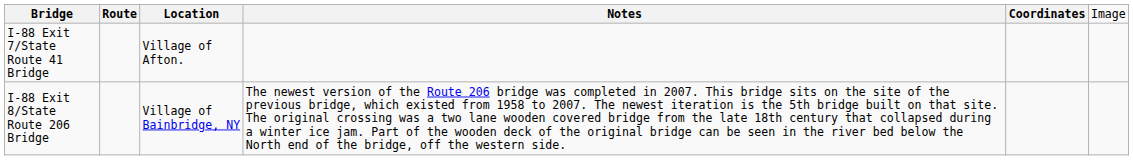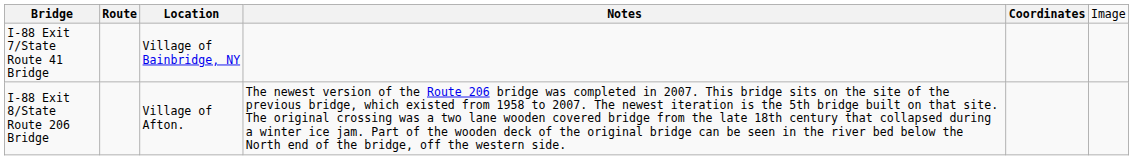(177, 53) Village of Afton. -> (191, 53) Village of Bainbridge, NY
(191, 118) Village of Bainbridge, NY -> (177, 118) Village of Afton.
